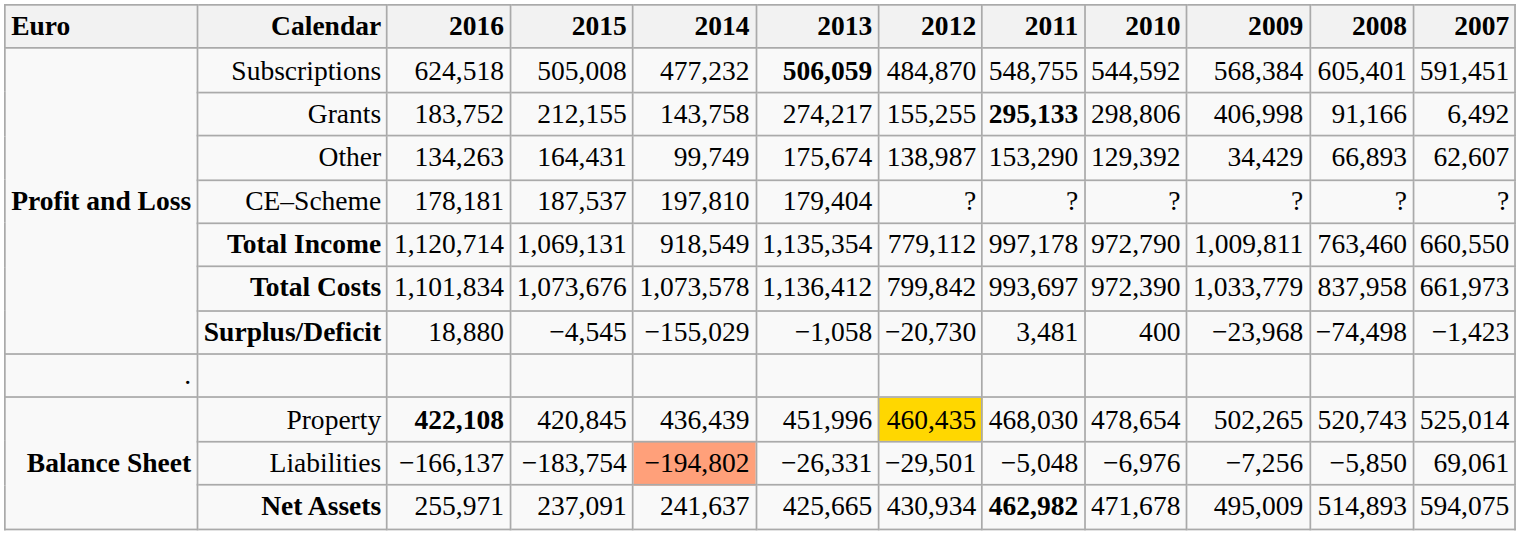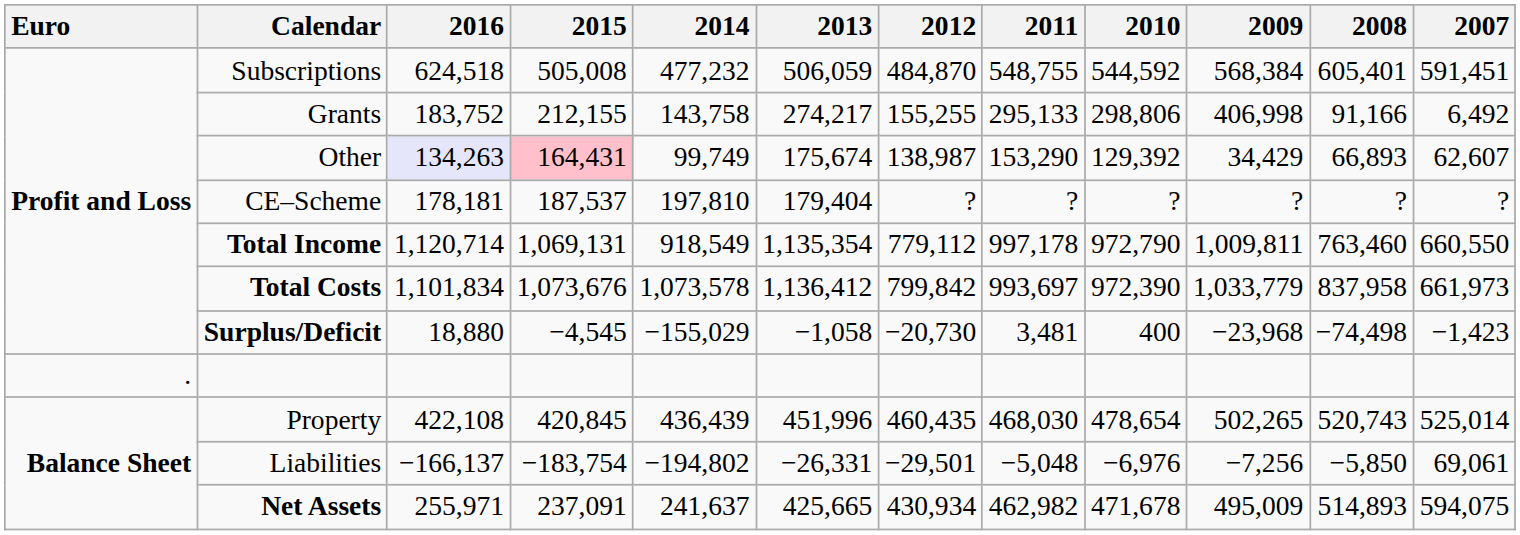(828, 69) bold -> (828, 69) normal
(1034, 113) bold -> (1034, 113) normal
(459, 157) no background -> (459, 157) lavender background
(582, 157) no background -> (582, 157) pink background
(459, 419) bold -> (459, 419) normal
(931, 419) gold background -> (931, 419) no background
(697, 462) lightsalmon background -> (697, 462) no background
(1034, 506) bold -> (1034, 506) normal
